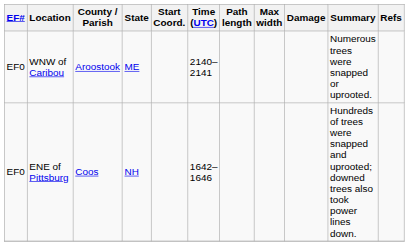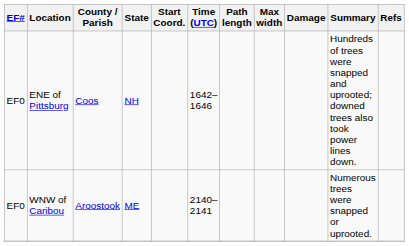rows swapped: (49, 172) <-> (48, 67)
